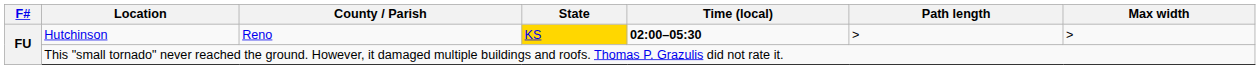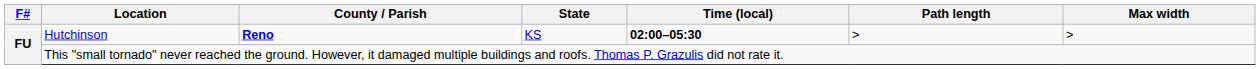(257, 34) normal -> (258, 34) bold
(533, 34) gold background -> (533, 34) no background
